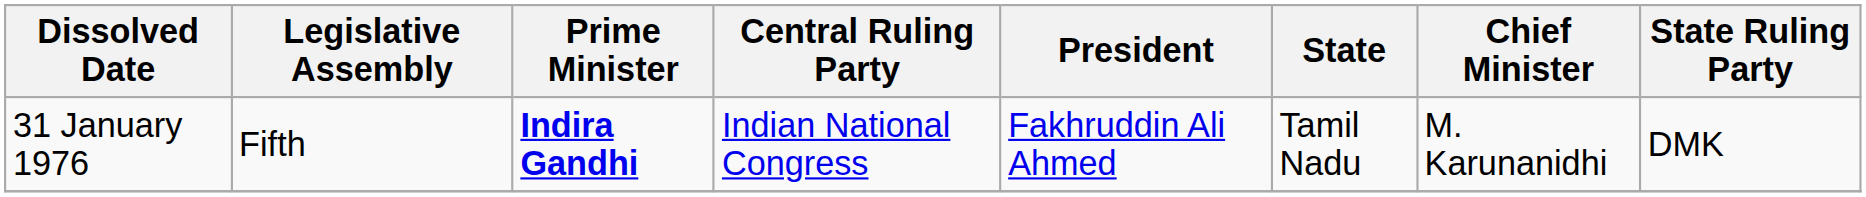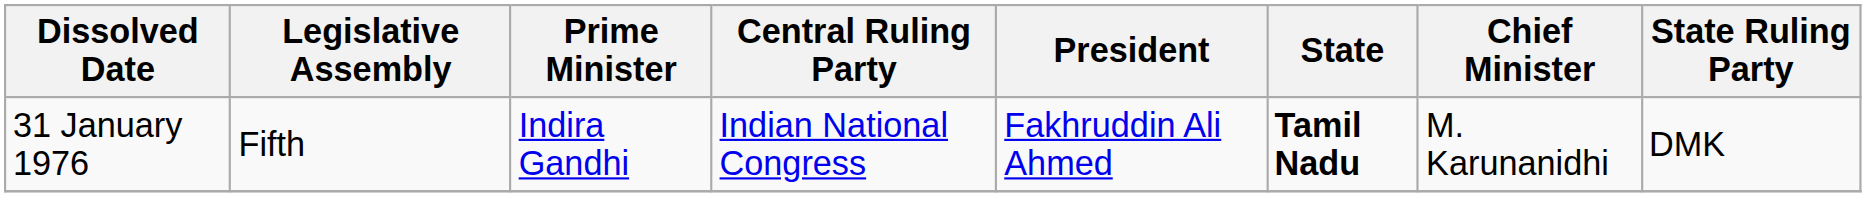(579, 143) bold -> (574, 143) normal
(1320, 143) normal -> (1318, 143) bold
